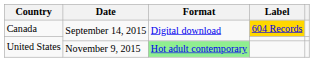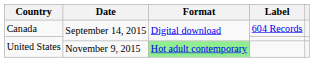(277, 28) gold background -> (277, 28) no background
